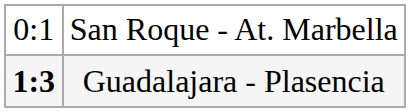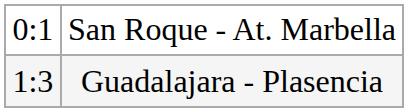(34, 80) bold -> (33, 80) normal
